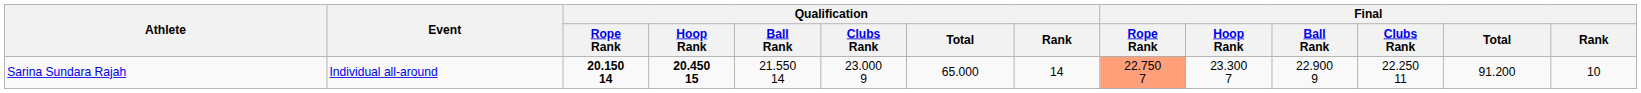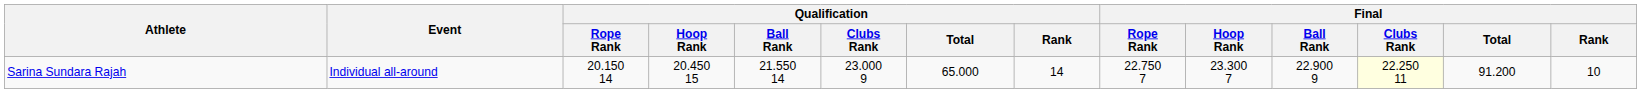(606, 73) bold -> (606, 73) normal
(692, 73) bold -> (692, 73) normal
(1143, 73) lightsalmon background -> (1143, 73) no background
(1400, 73) no background -> (1400, 73) lightyellow background
